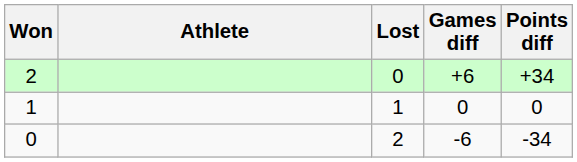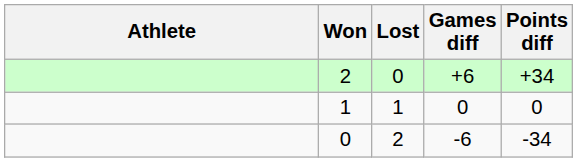columns swapped: (215, 32) <-> (31, 32)
